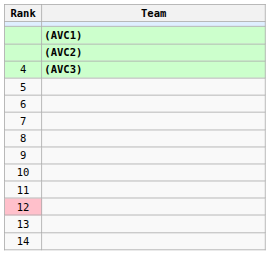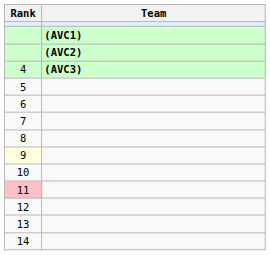(23, 155) no background -> (23, 155) lightyellow background
(23, 190) no background -> (23, 190) pink background
(23, 207) pink background -> (23, 207) no background
